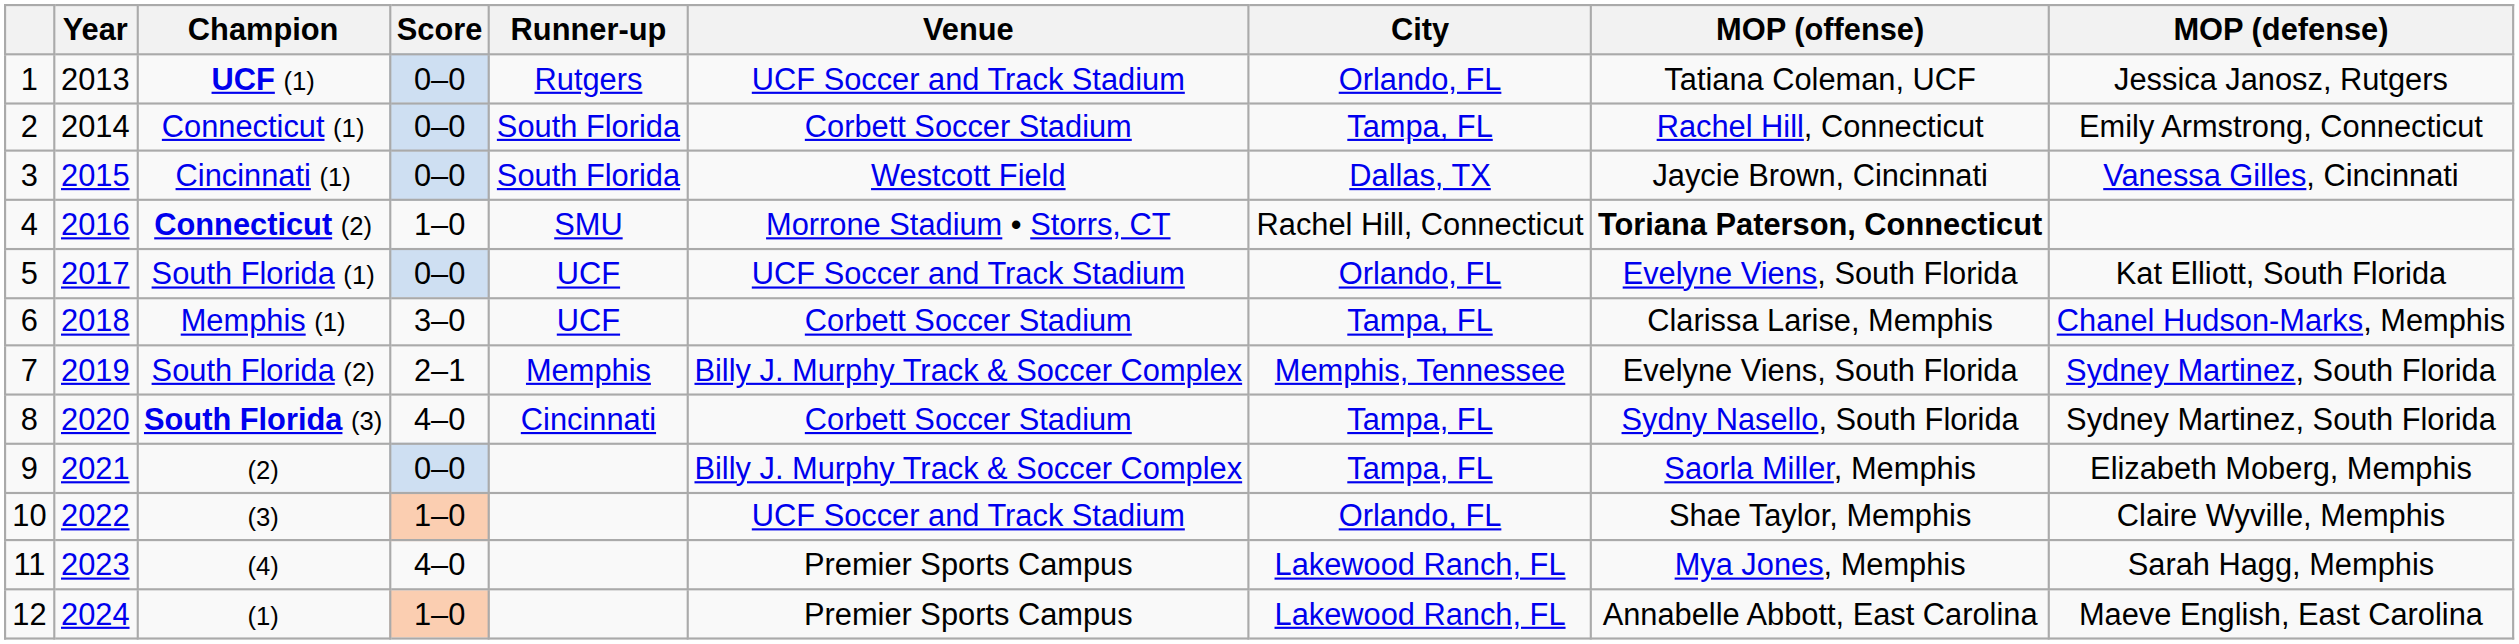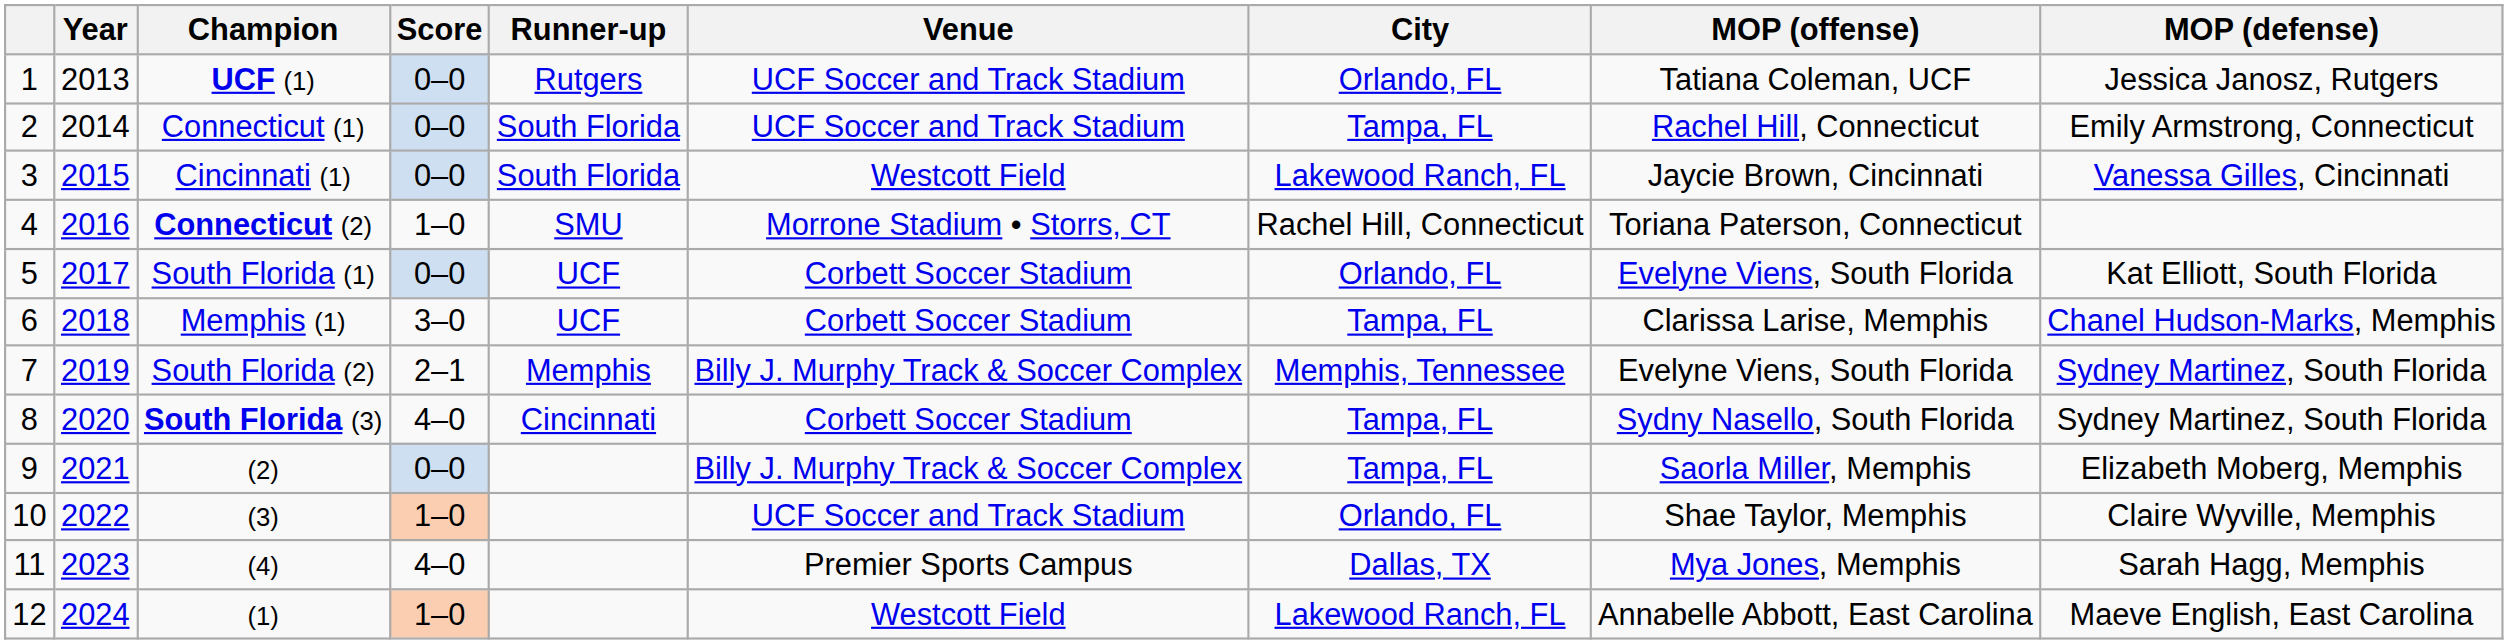(968, 127) Corbett Soccer Stadium -> (968, 127) UCF Soccer and Track Stadium
(1420, 176) Dallas, TX -> (1420, 176) Lakewood Ranch, FL
(1820, 225) bold -> (1815, 225) normal
(968, 273) UCF Soccer and Track Stadium -> (968, 273) Corbett Soccer Stadium
(1420, 565) Lakewood Ranch, FL -> (1420, 565) Dallas, TX
(968, 614) Premier Sports Campus -> (968, 614) Westcott Field
